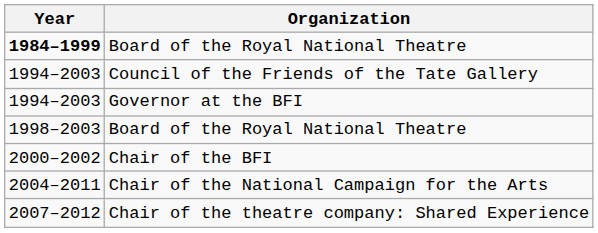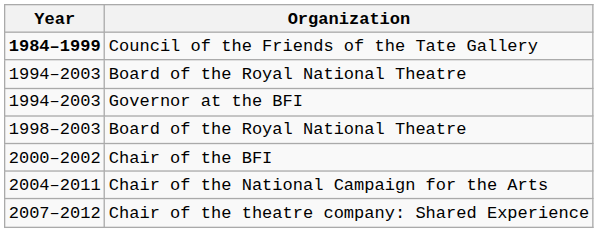(288, 46) Board of the Royal National Theatre -> (323, 46) Council of the Friends of the Tate Gallery
(323, 74) Council of the Friends of the Tate Gallery -> (288, 74) Board of the Royal National Theatre
